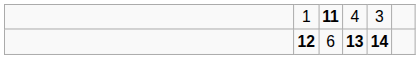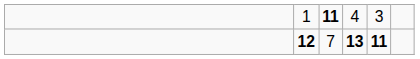(331, 41) 6 -> (331, 41) 7
(379, 41) 14 -> (379, 41) 11
